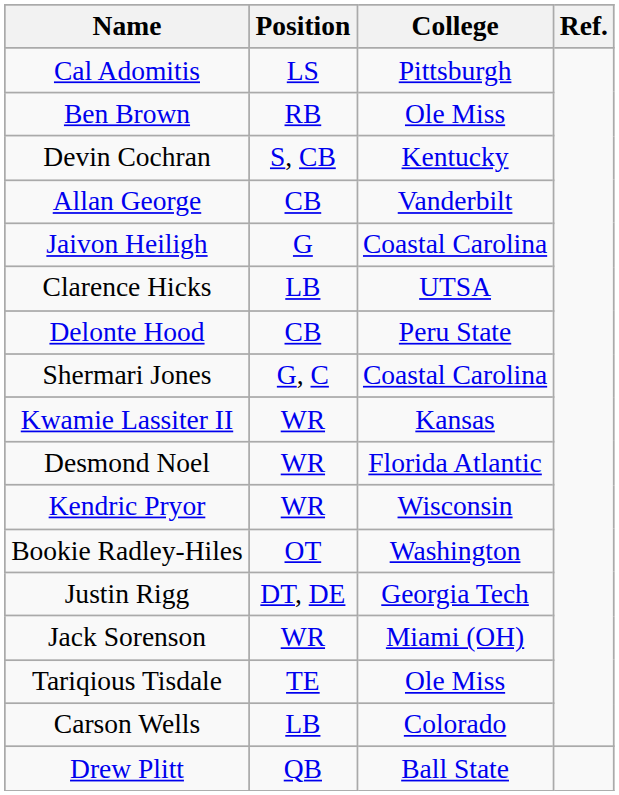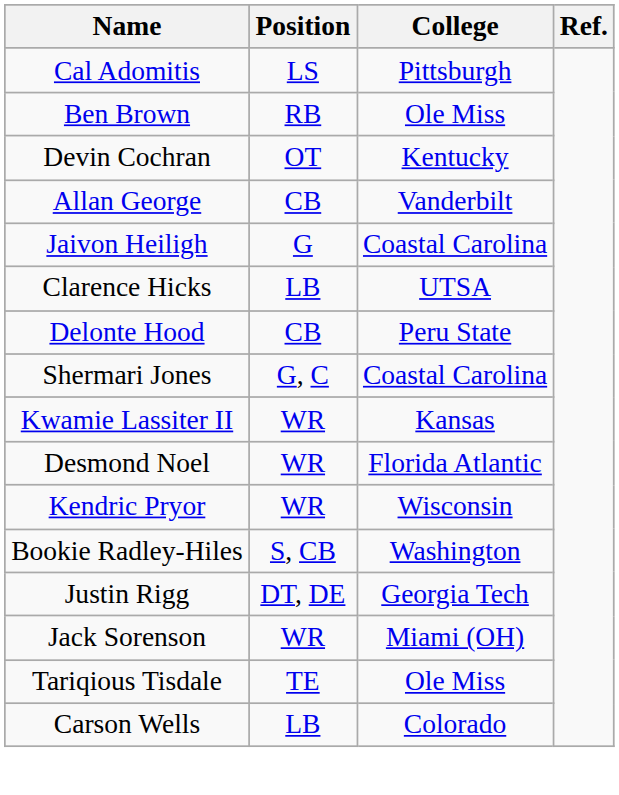(303, 157) S, CB -> (303, 157) OT
(303, 550) OT -> (303, 550) S, CB
- row: (127, 768)
